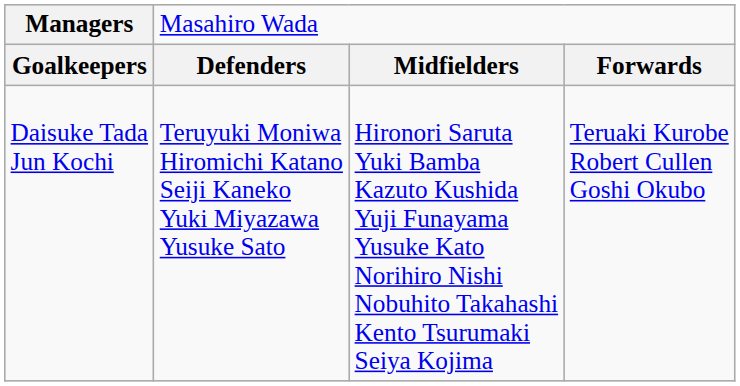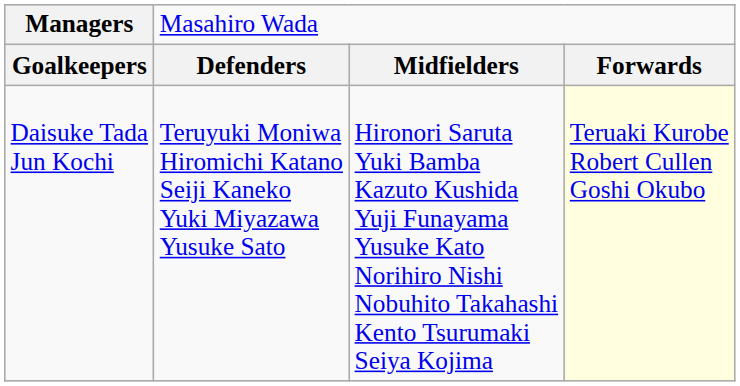(649, 161) no background -> (649, 161) lightyellow background
